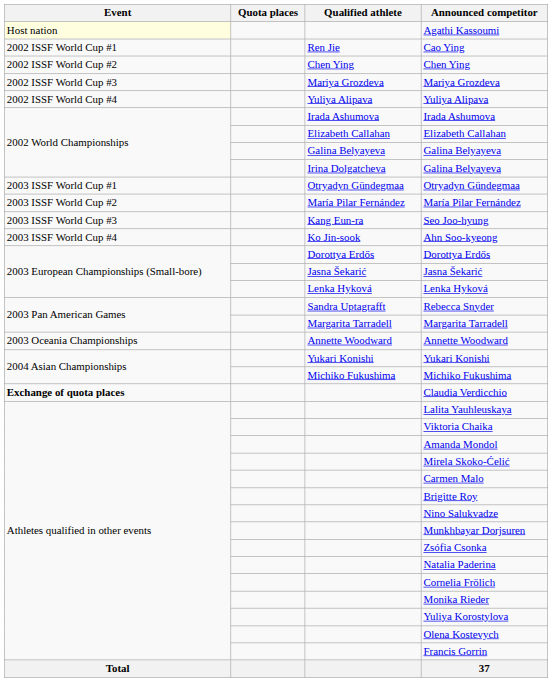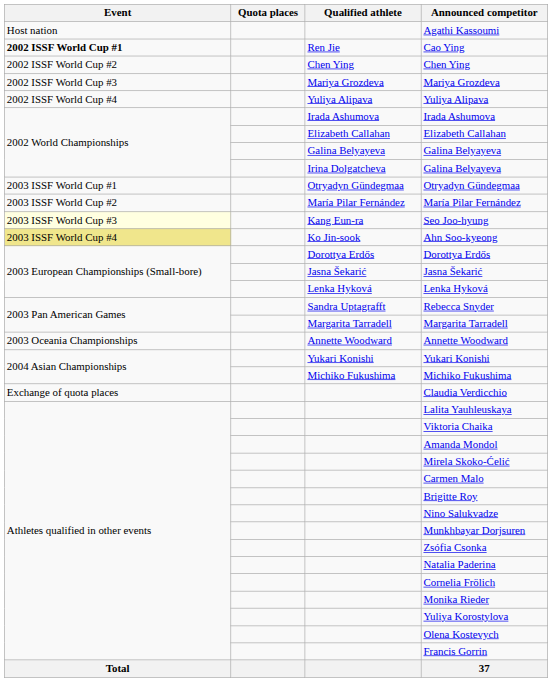(32, 30) lightyellow background -> (32, 30) no background
(62, 47) normal -> (65, 47) bold
(62, 220) no background -> (62, 220) lightyellow background
(62, 237) no background -> (62, 237) khaki background
(66, 392) bold -> (63, 392) normal
